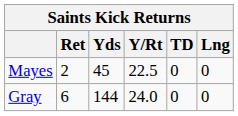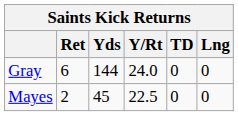rows swapped: (25, 96) <-> (31, 70)
